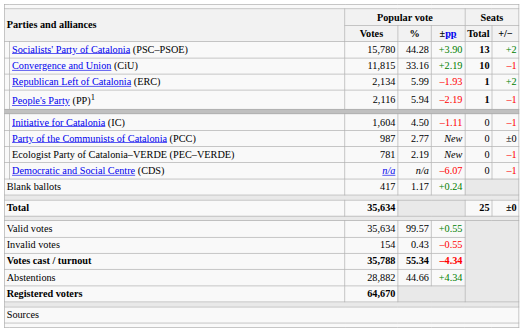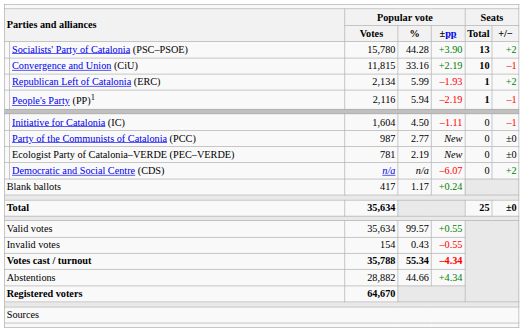(512, 154) –1 -> (511, 154) ±0
(512, 170) –1 -> (511, 170) +2
